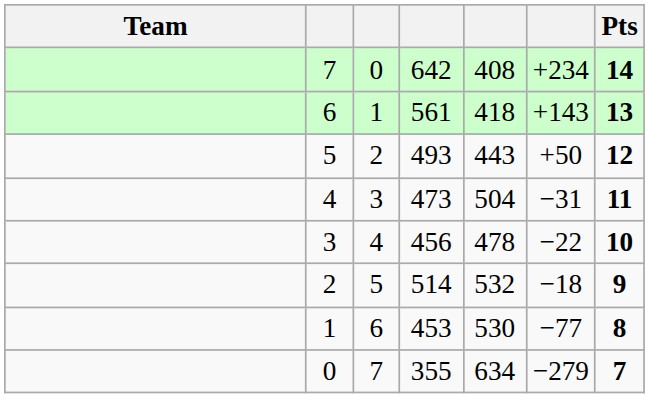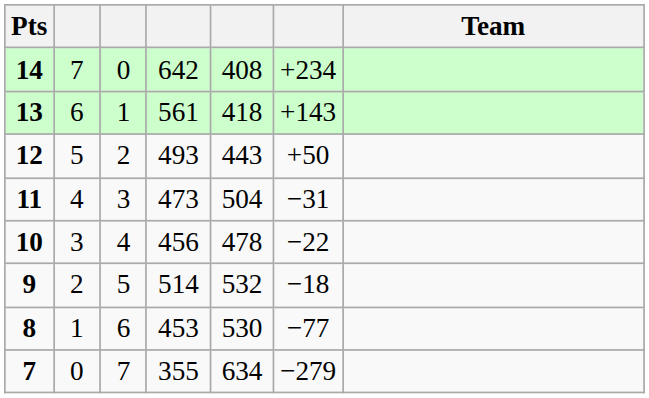columns swapped: (156, 26) <-> (620, 26)
